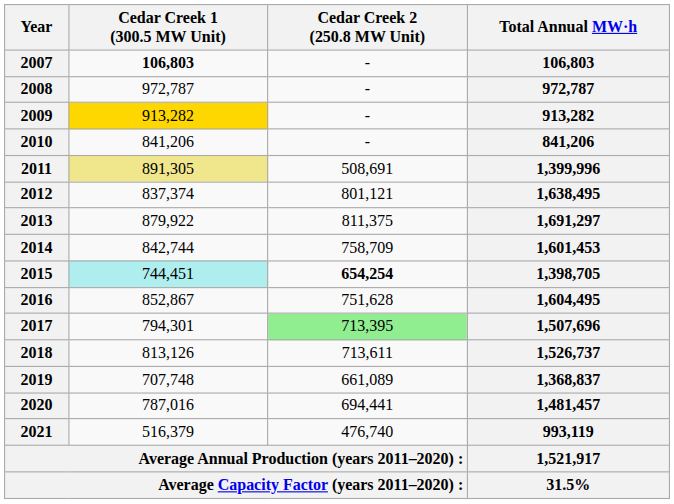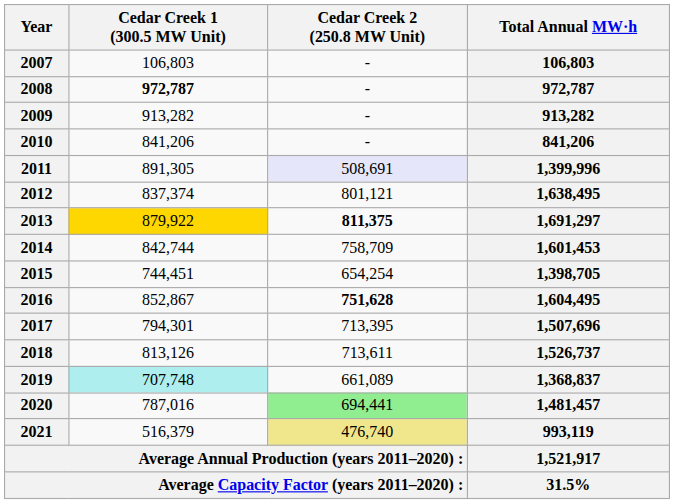(168, 63) bold -> (168, 63) normal
(168, 89) normal -> (168, 89) bold
(168, 116) gold background -> (168, 116) no background
(168, 168) khaki background -> (168, 168) no background
(367, 168) no background -> (367, 168) lavender background
(168, 221) no background -> (168, 221) gold background
(367, 221) normal -> (367, 221) bold
(168, 274) paleturquoise background -> (168, 274) no background
(367, 274) bold -> (367, 274) normal
(367, 300) normal -> (367, 300) bold
(367, 326) lightgreen background -> (367, 326) no background
(168, 379) no background -> (168, 379) paleturquoise background
(367, 406) no background -> (367, 406) lightgreen background
(367, 432) no background -> (367, 432) khaki background
